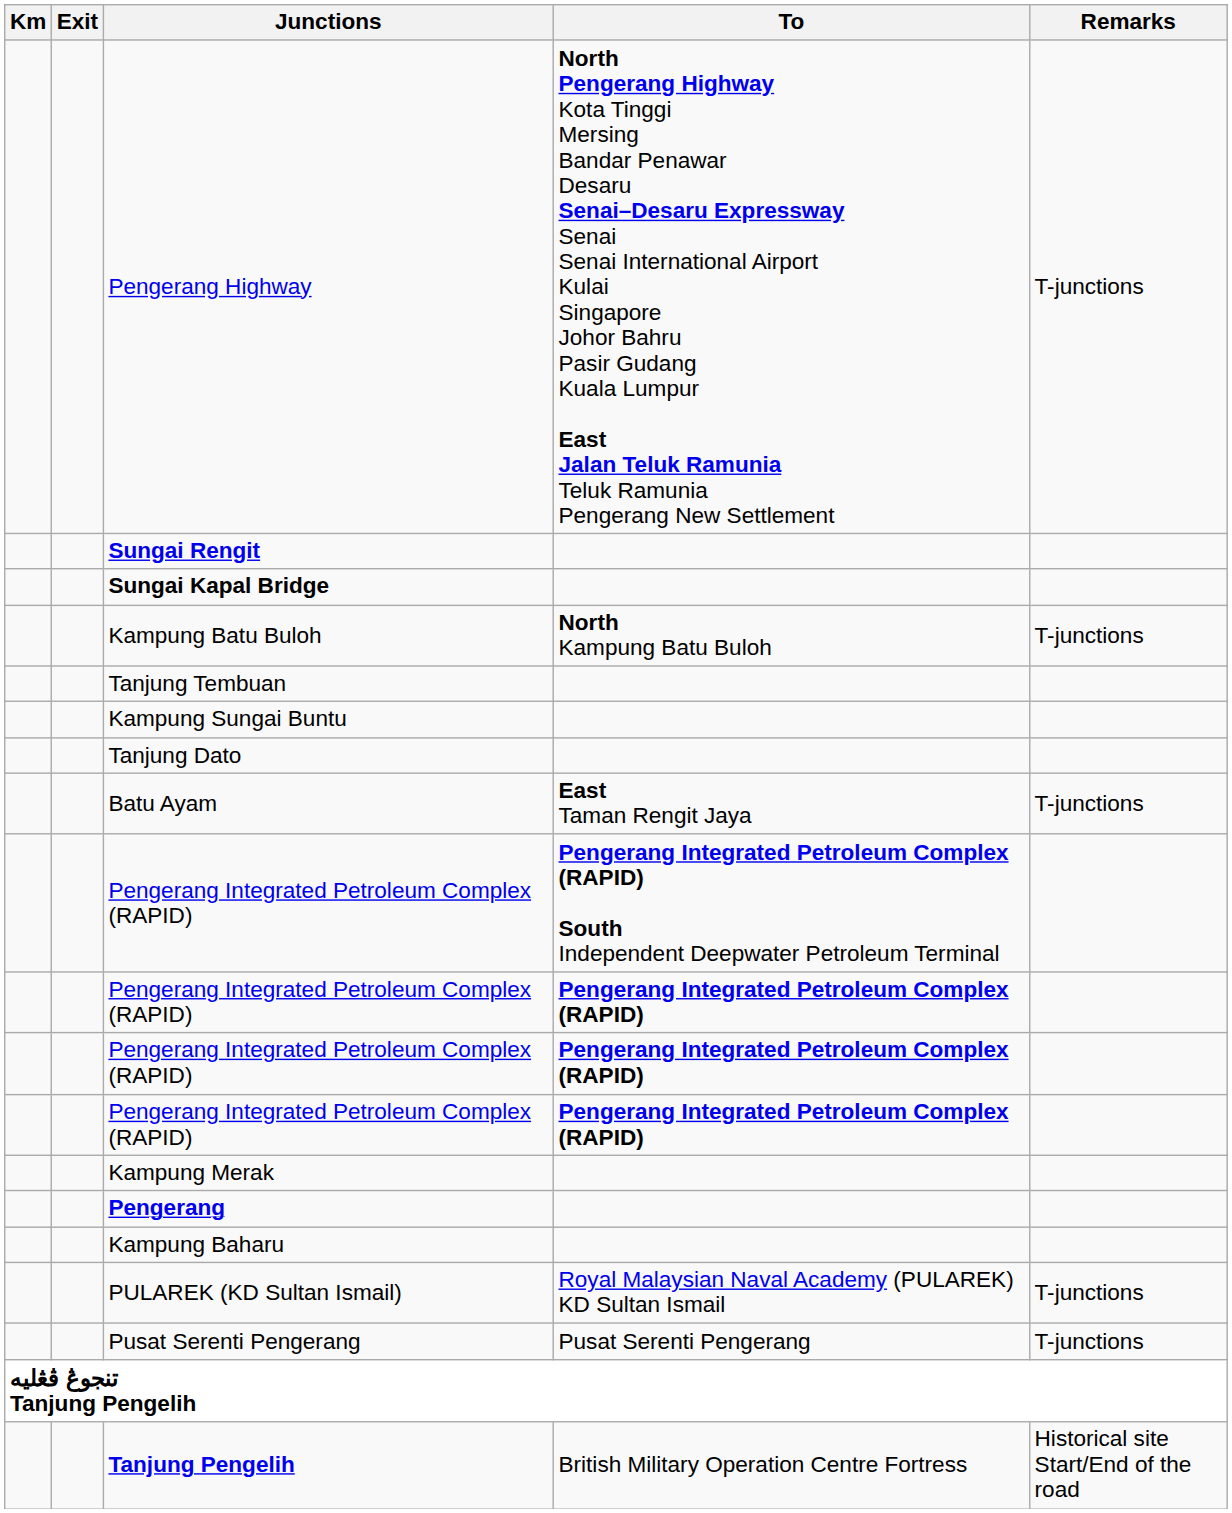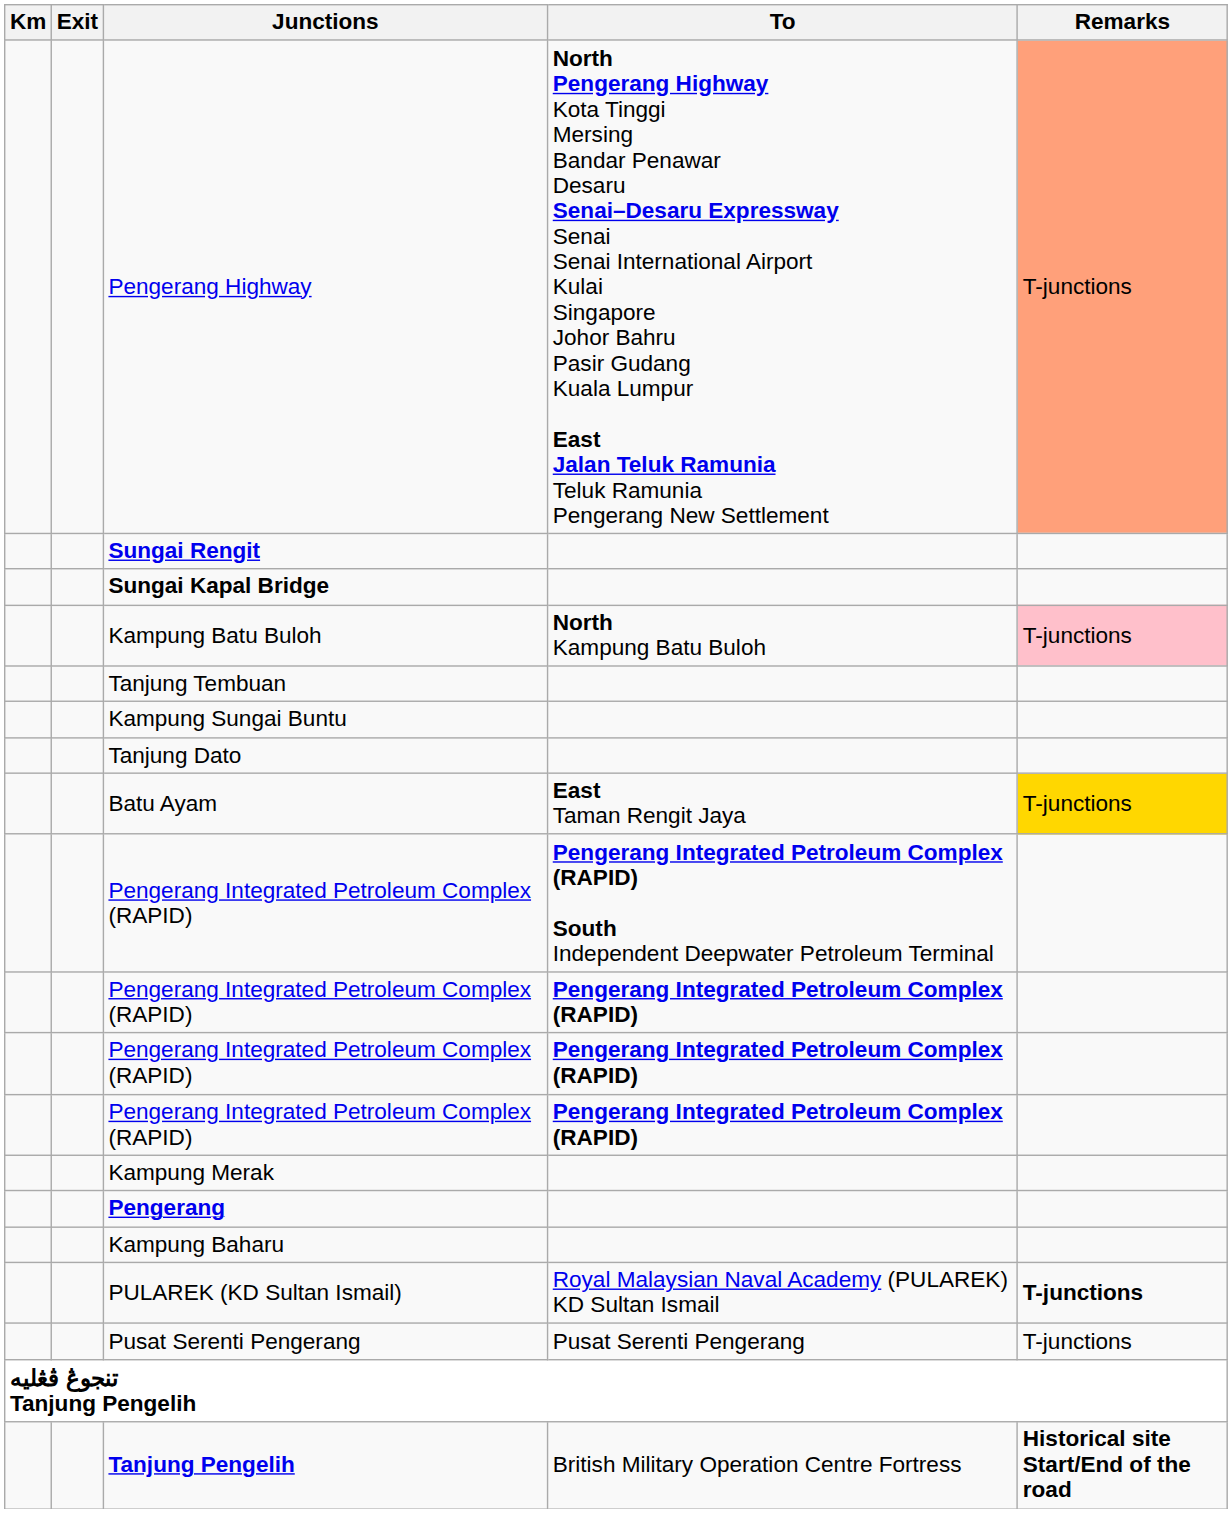(1089, 286) no background -> (1077, 286) lightsalmon background
(1089, 635) no background -> (1077, 635) pink background
(1089, 803) no background -> (1077, 803) gold background
(1089, 1292) normal -> (1083, 1292) bold
(1113, 1464) normal -> (1107, 1464) bold
